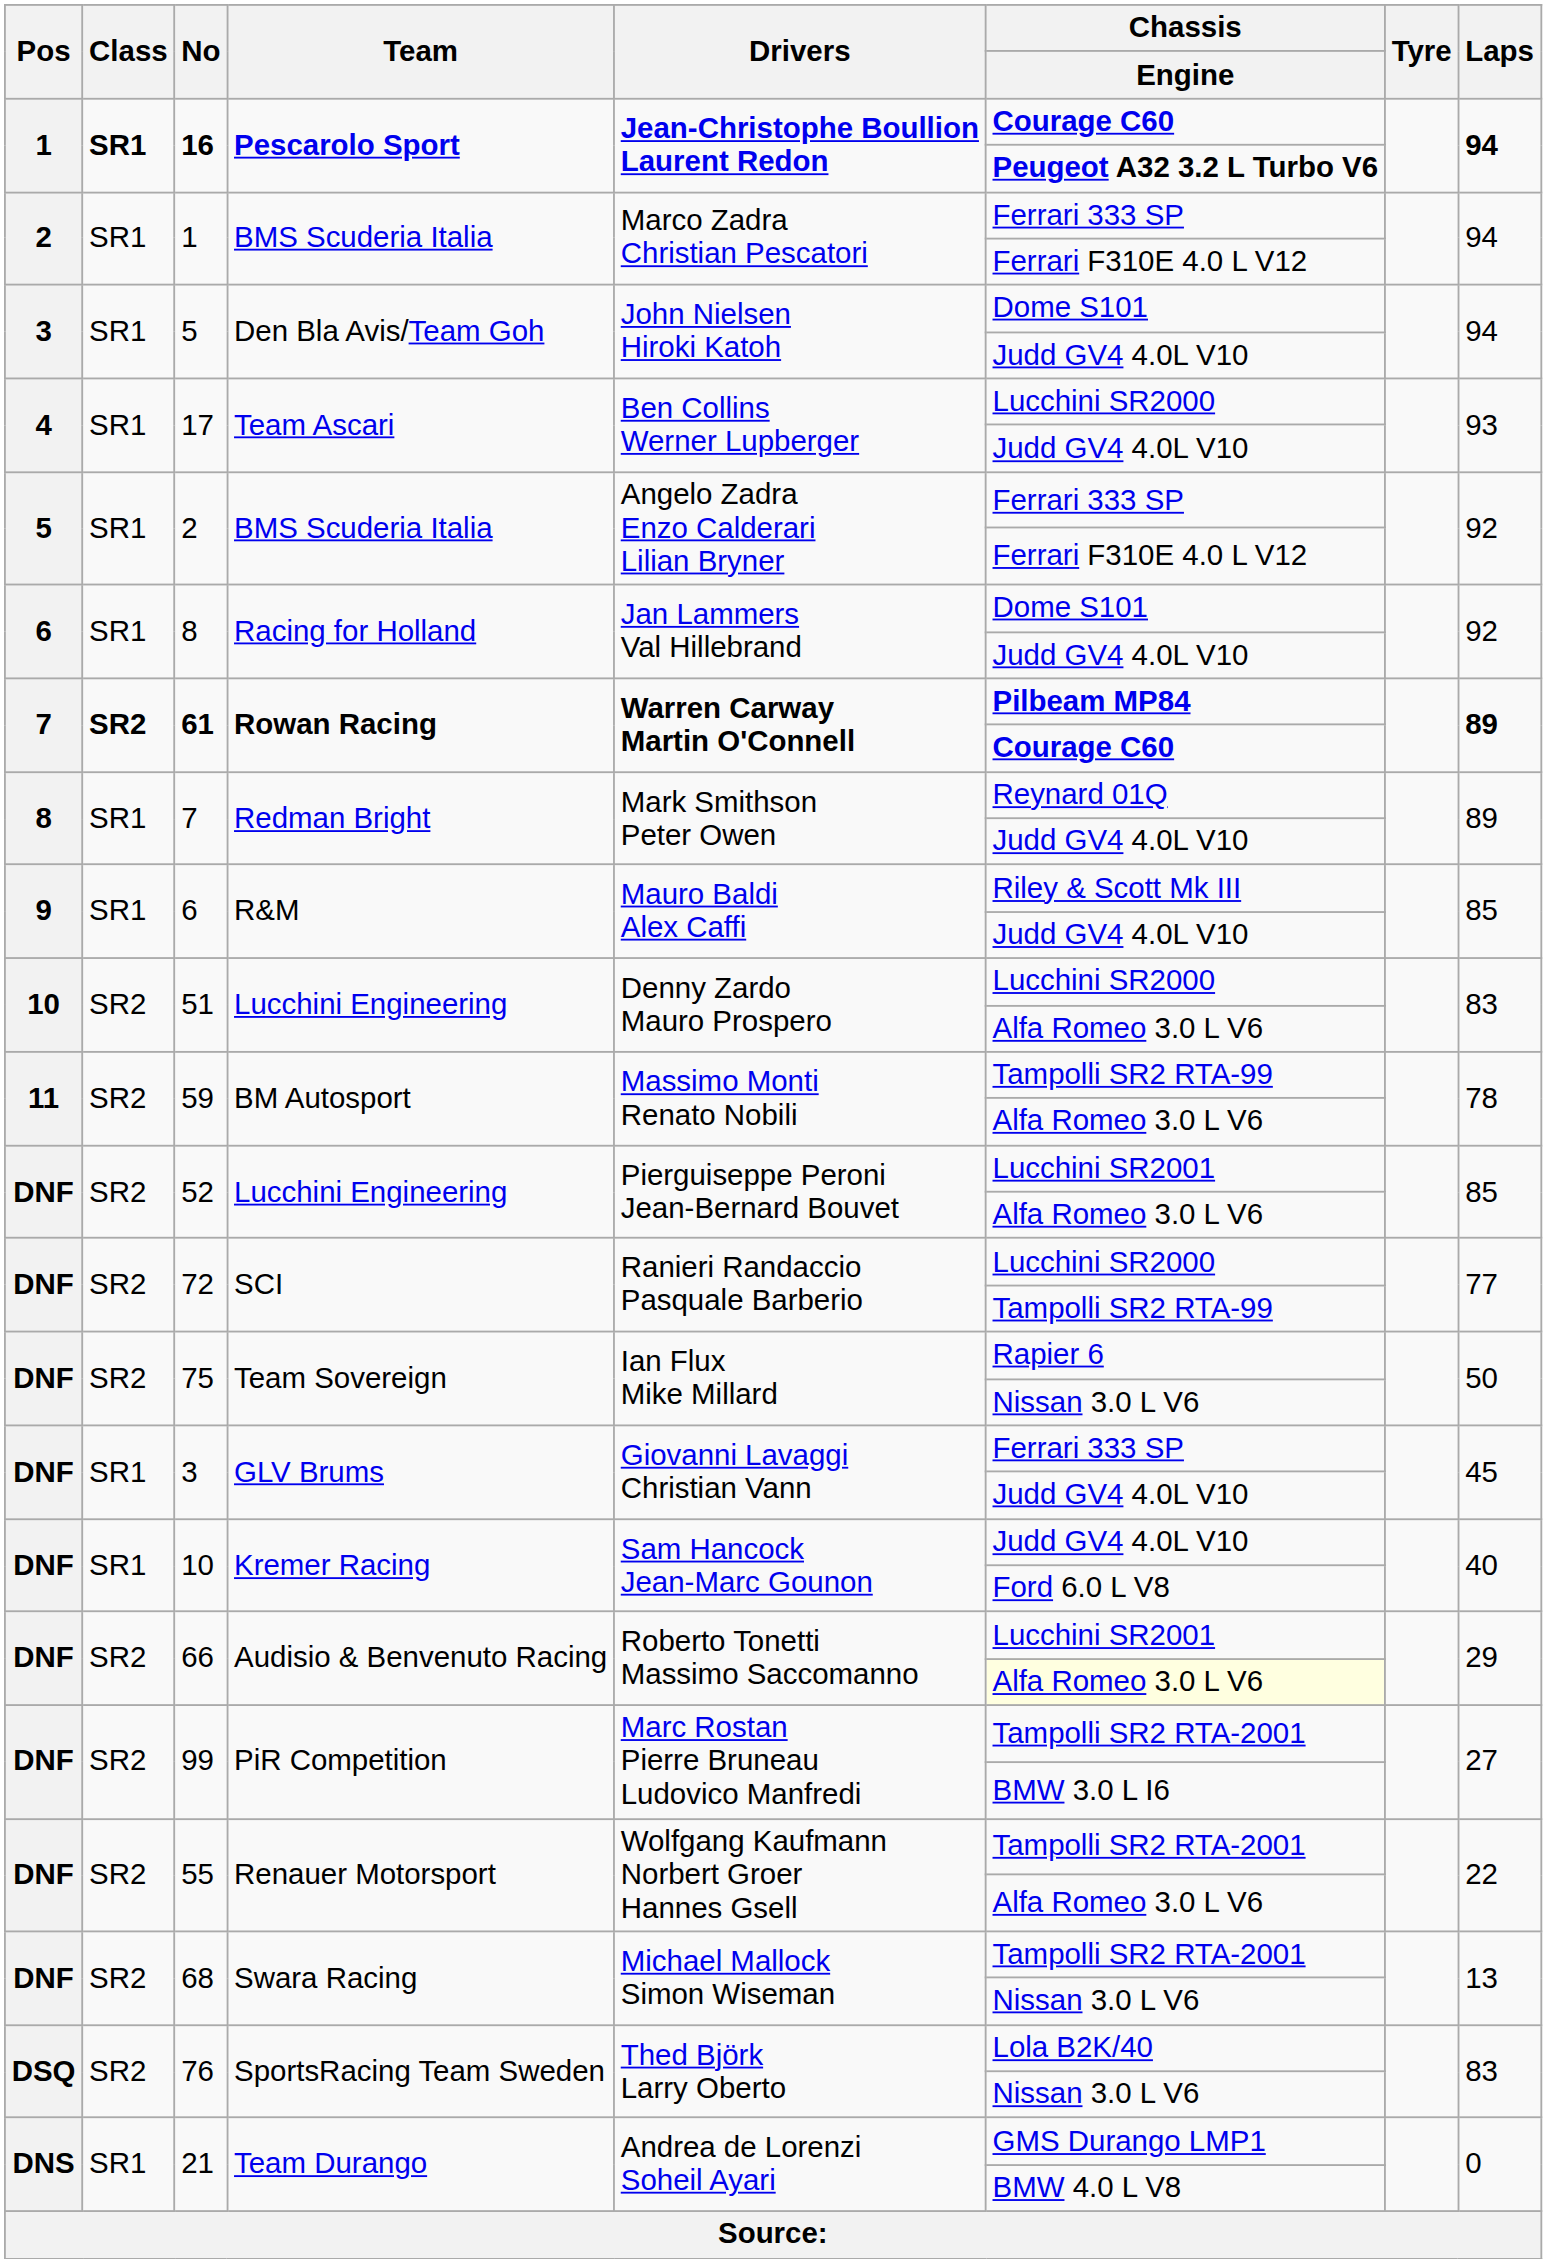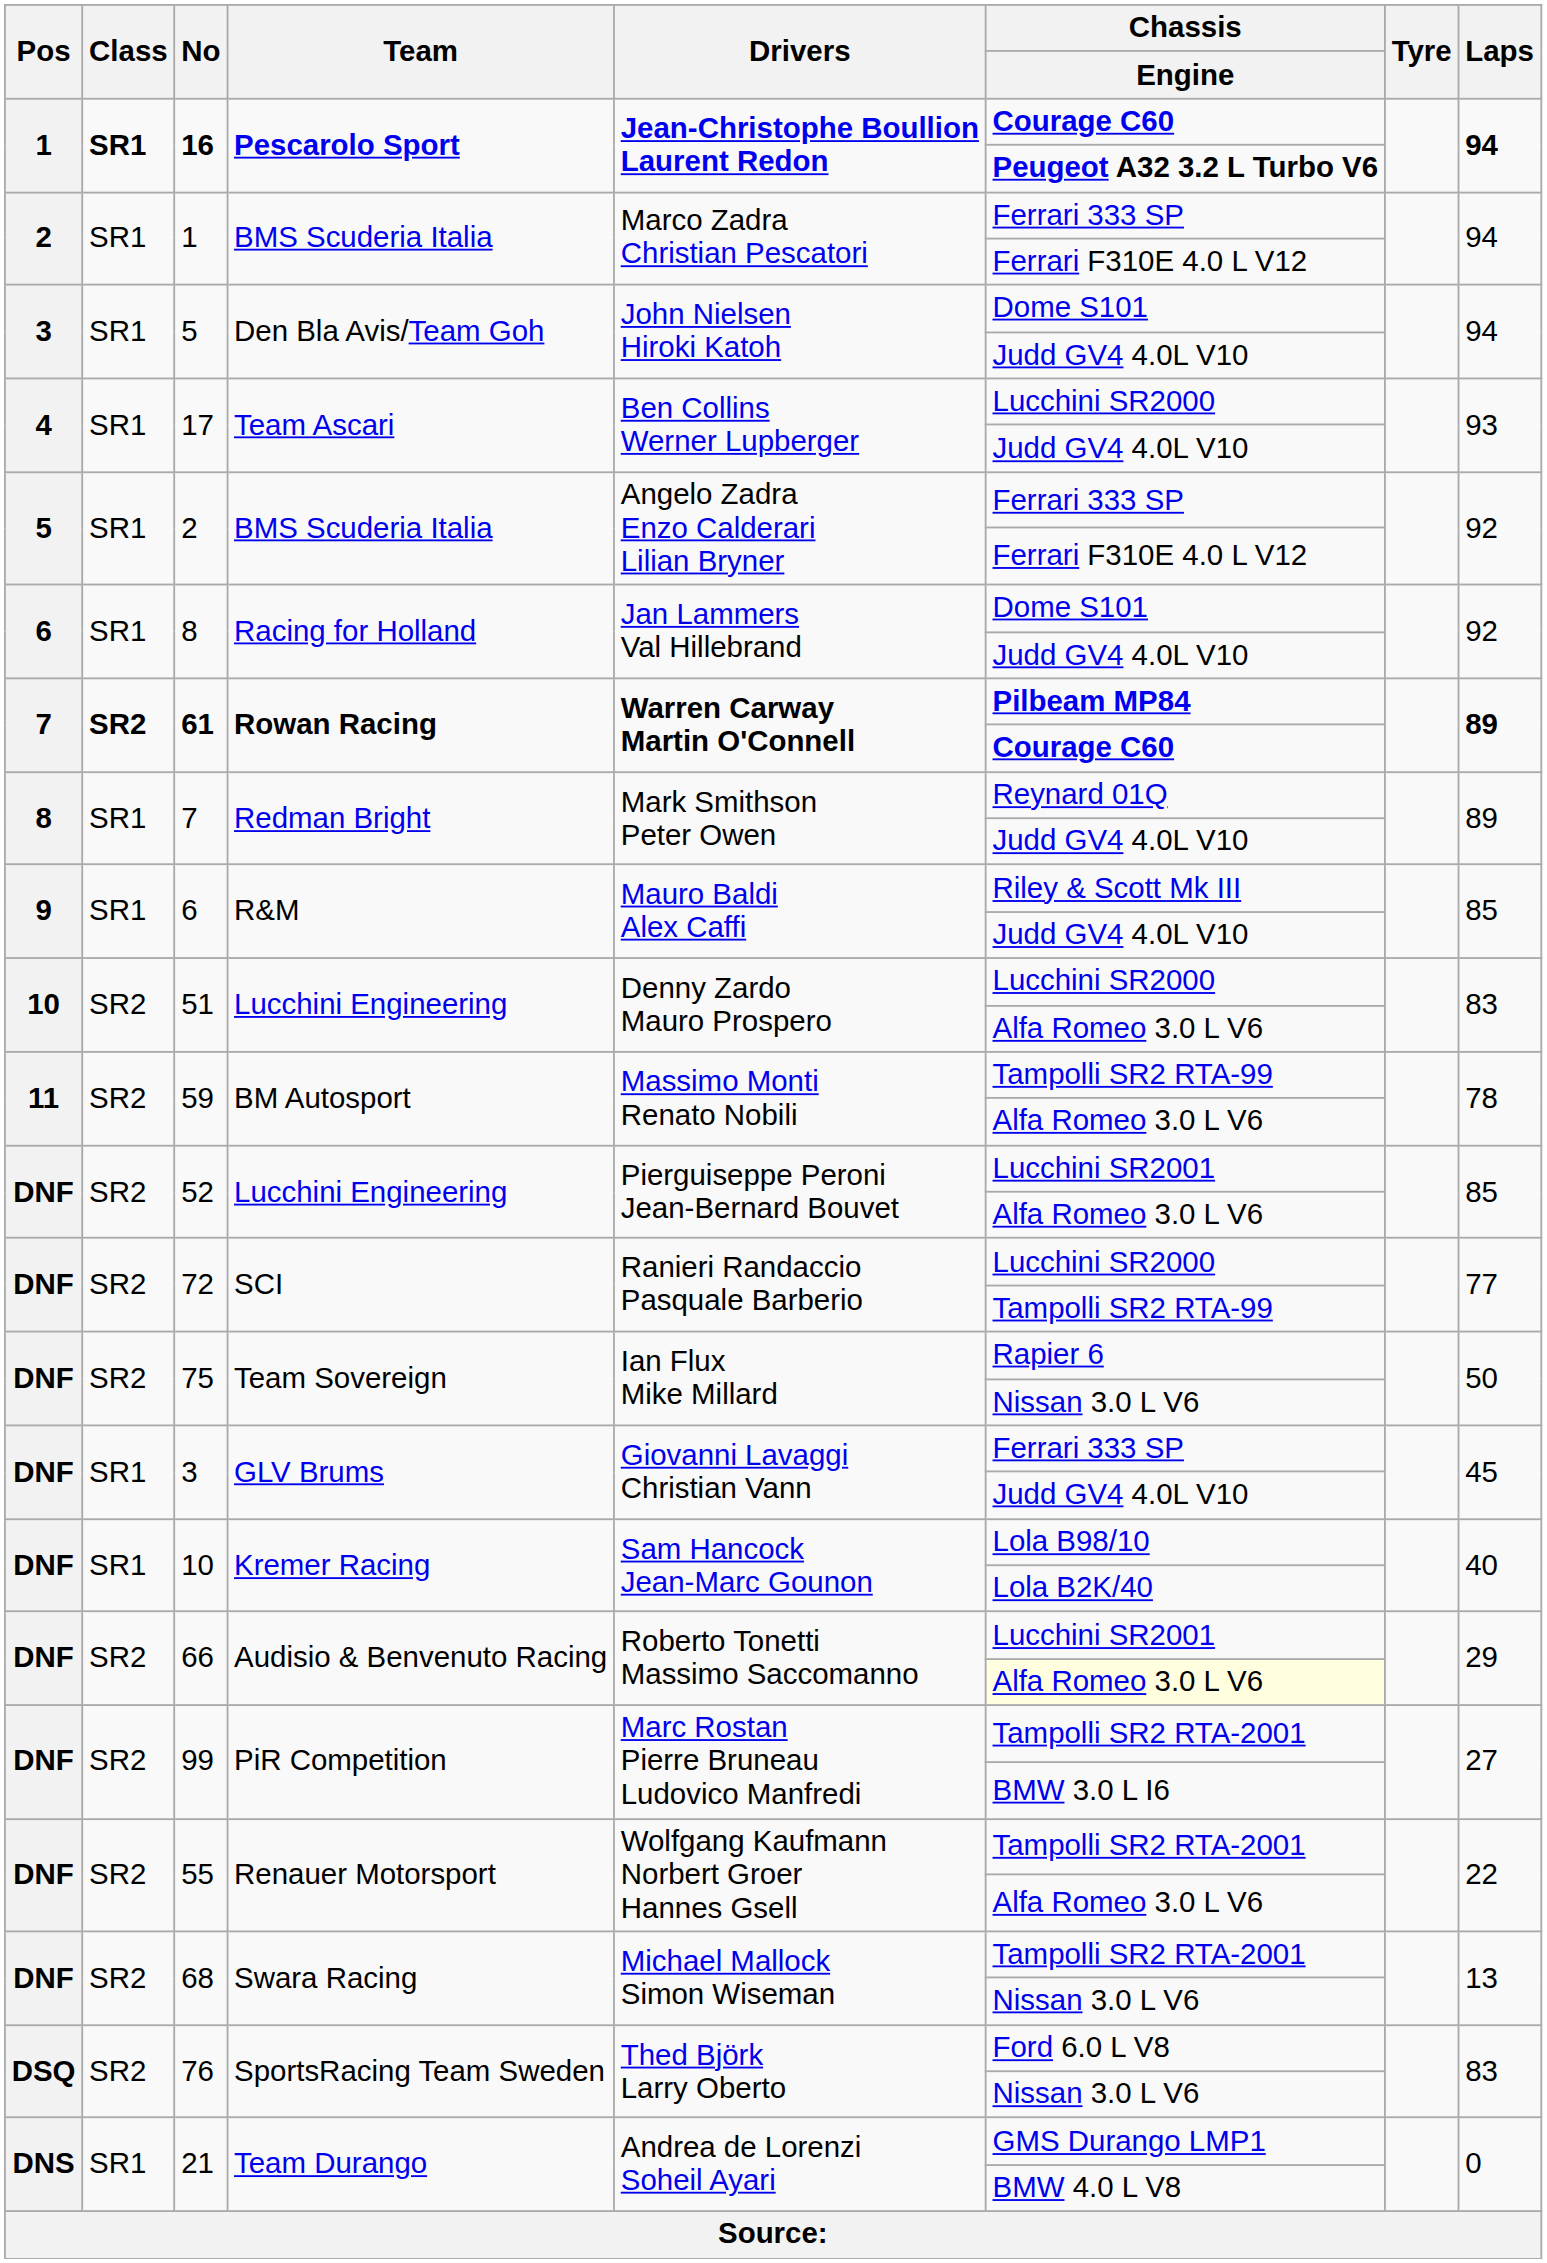(1120, 1541) Judd GV4 4.0L V10 -> (1071, 1541) Lola B98/10
(1081, 1588) Ford 6.0 L V8 -> (1073, 1588) Lola B2K/40
(1073, 2047) Lola B2K/40 -> (1081, 2047) Ford 6.0 L V8
